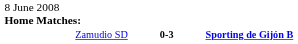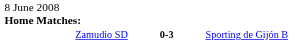(249, 35) bold -> (247, 35) normal
